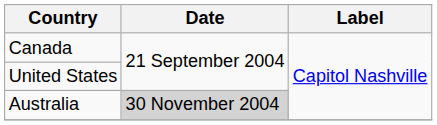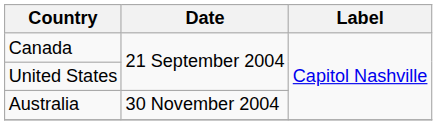(203, 104) lightgrey background -> (203, 104) no background
